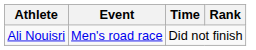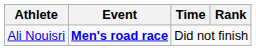(117, 35) normal -> (120, 35) bold
